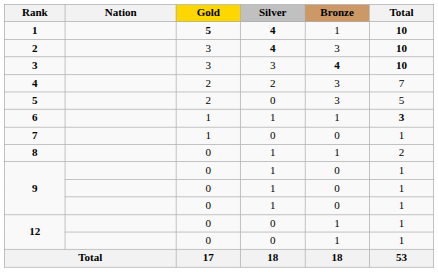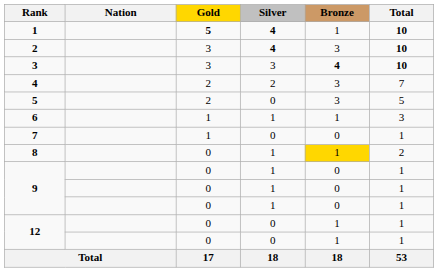(401, 118) bold -> (401, 118) normal
(337, 153) no background -> (337, 153) gold background
